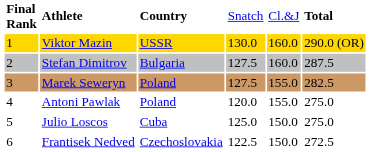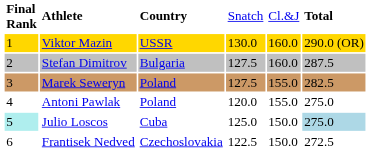(10, 121) no background -> (10, 121) paleturquoise background
(319, 121) no background -> (319, 121) lightblue background
